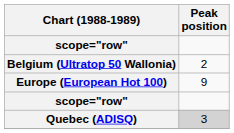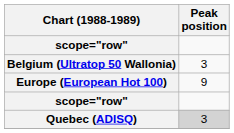(204, 63) 2 -> (204, 63) 3
